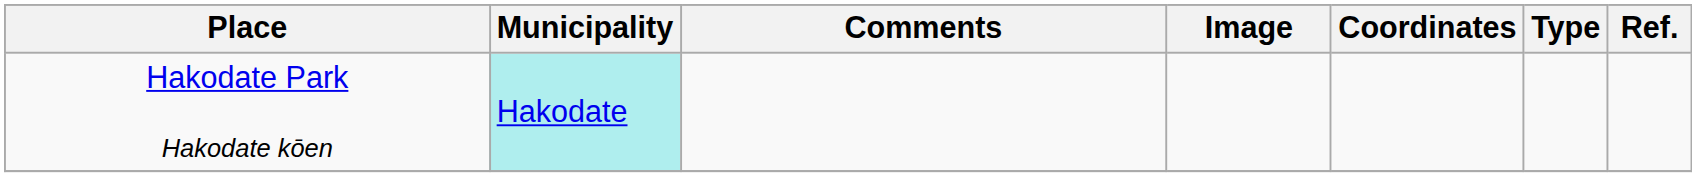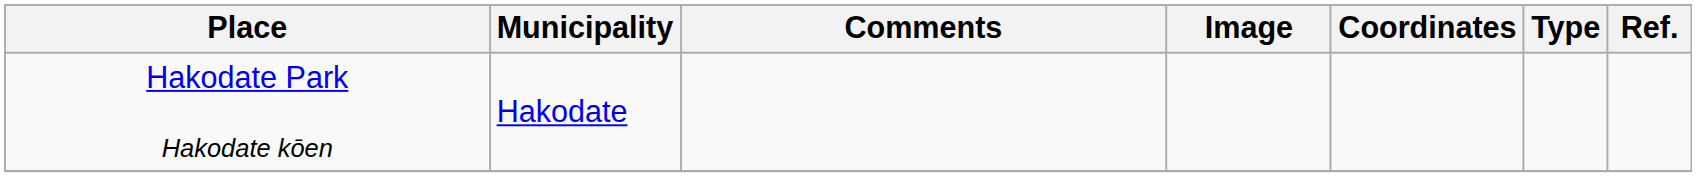(562, 111) paleturquoise background -> (562, 111) no background
